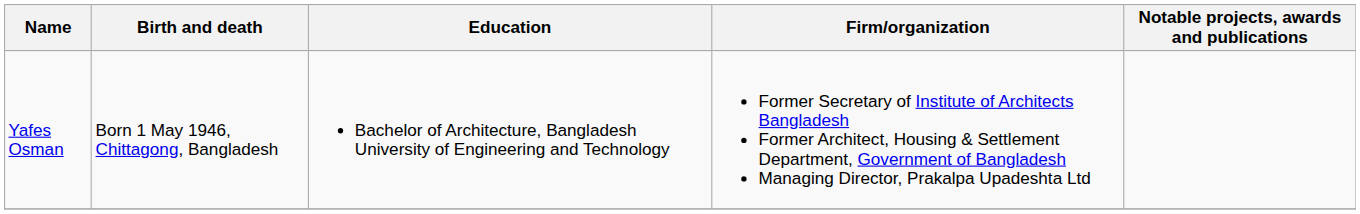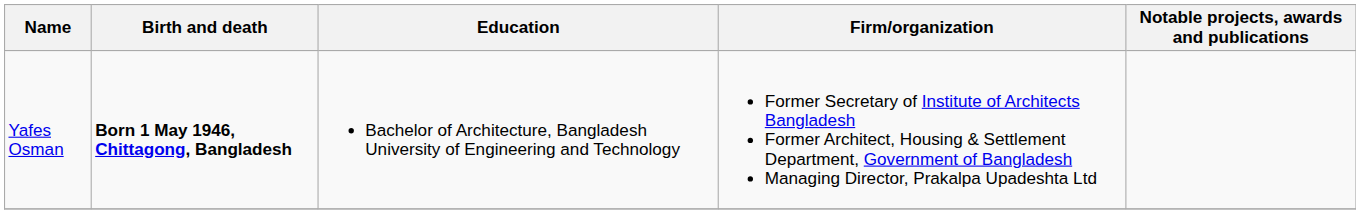(187, 139) normal -> (194, 139) bold
